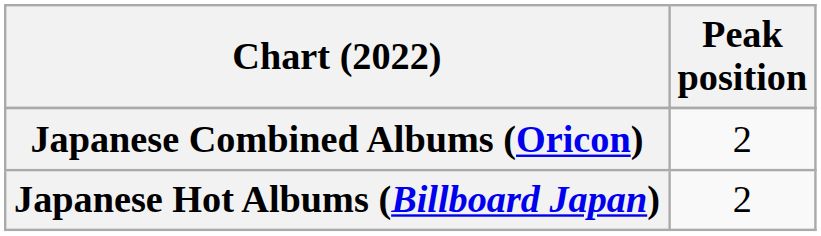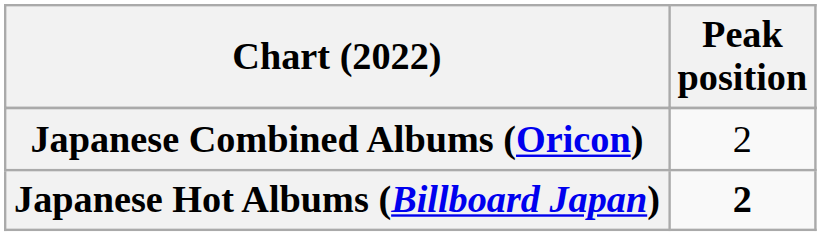(742, 199) normal -> (742, 199) bold
